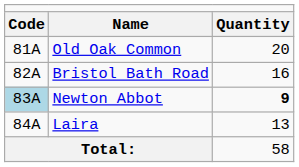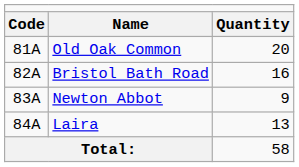(27, 99) lightblue background -> (27, 99) no background
(285, 99) bold -> (285, 99) normal
